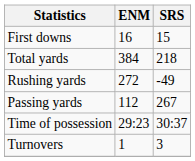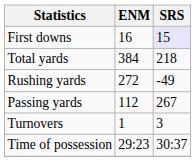(163, 37) no background -> (163, 37) lavender background
rows swapped: (35, 145) <-> (60, 123)
